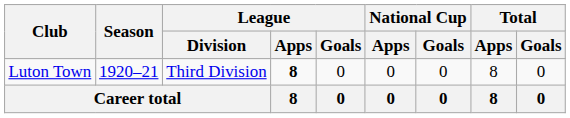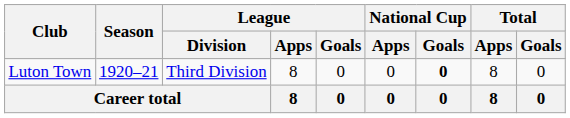(293, 71) bold -> (293, 71) normal
(443, 71) normal -> (443, 71) bold
